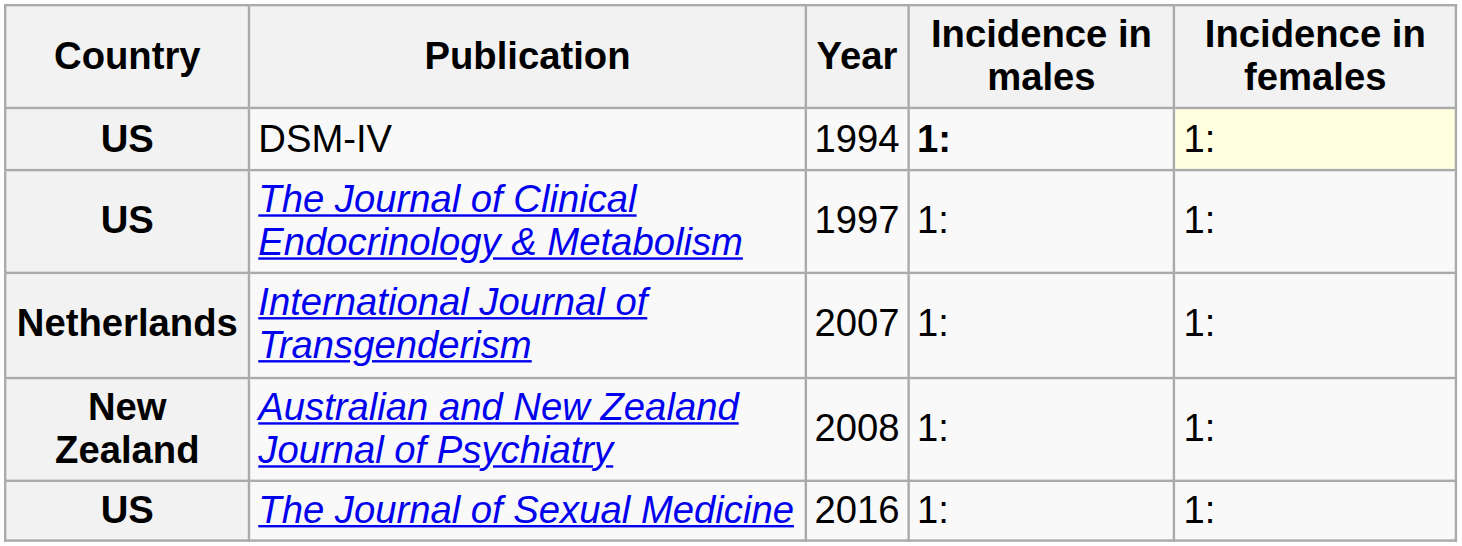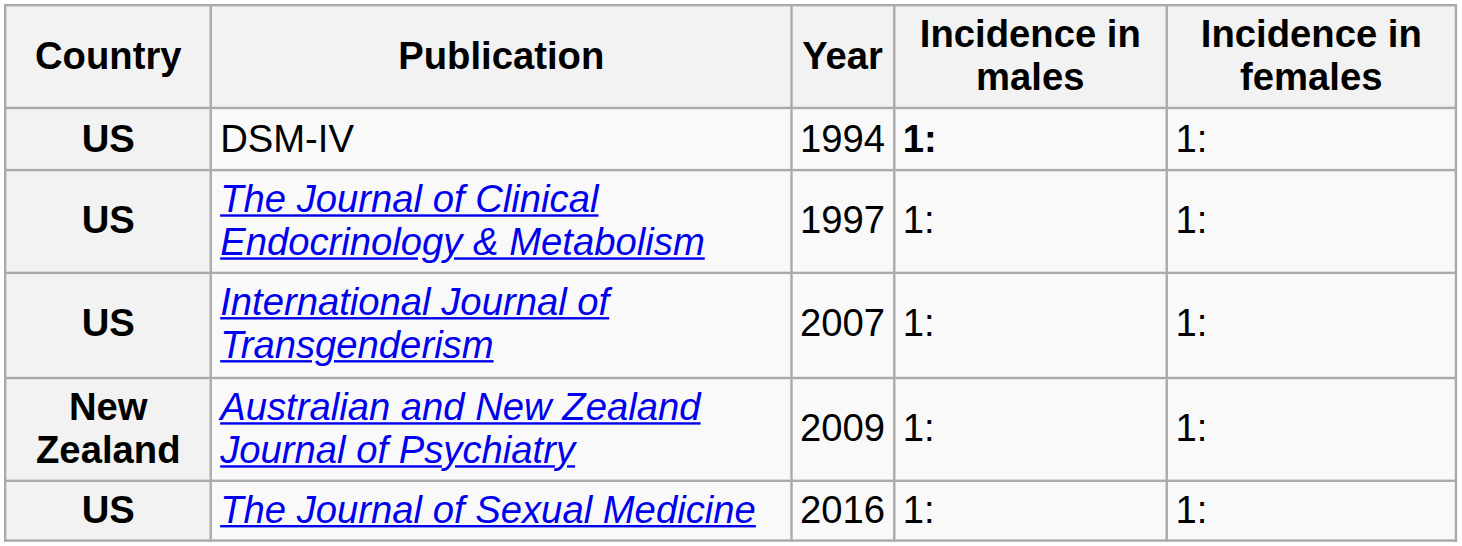(1199, 138) lightyellow background -> (1191, 138) no background
(127, 324) Netherlands -> (108, 324) US
(857, 427) 2008 -> (843, 427) 2009
